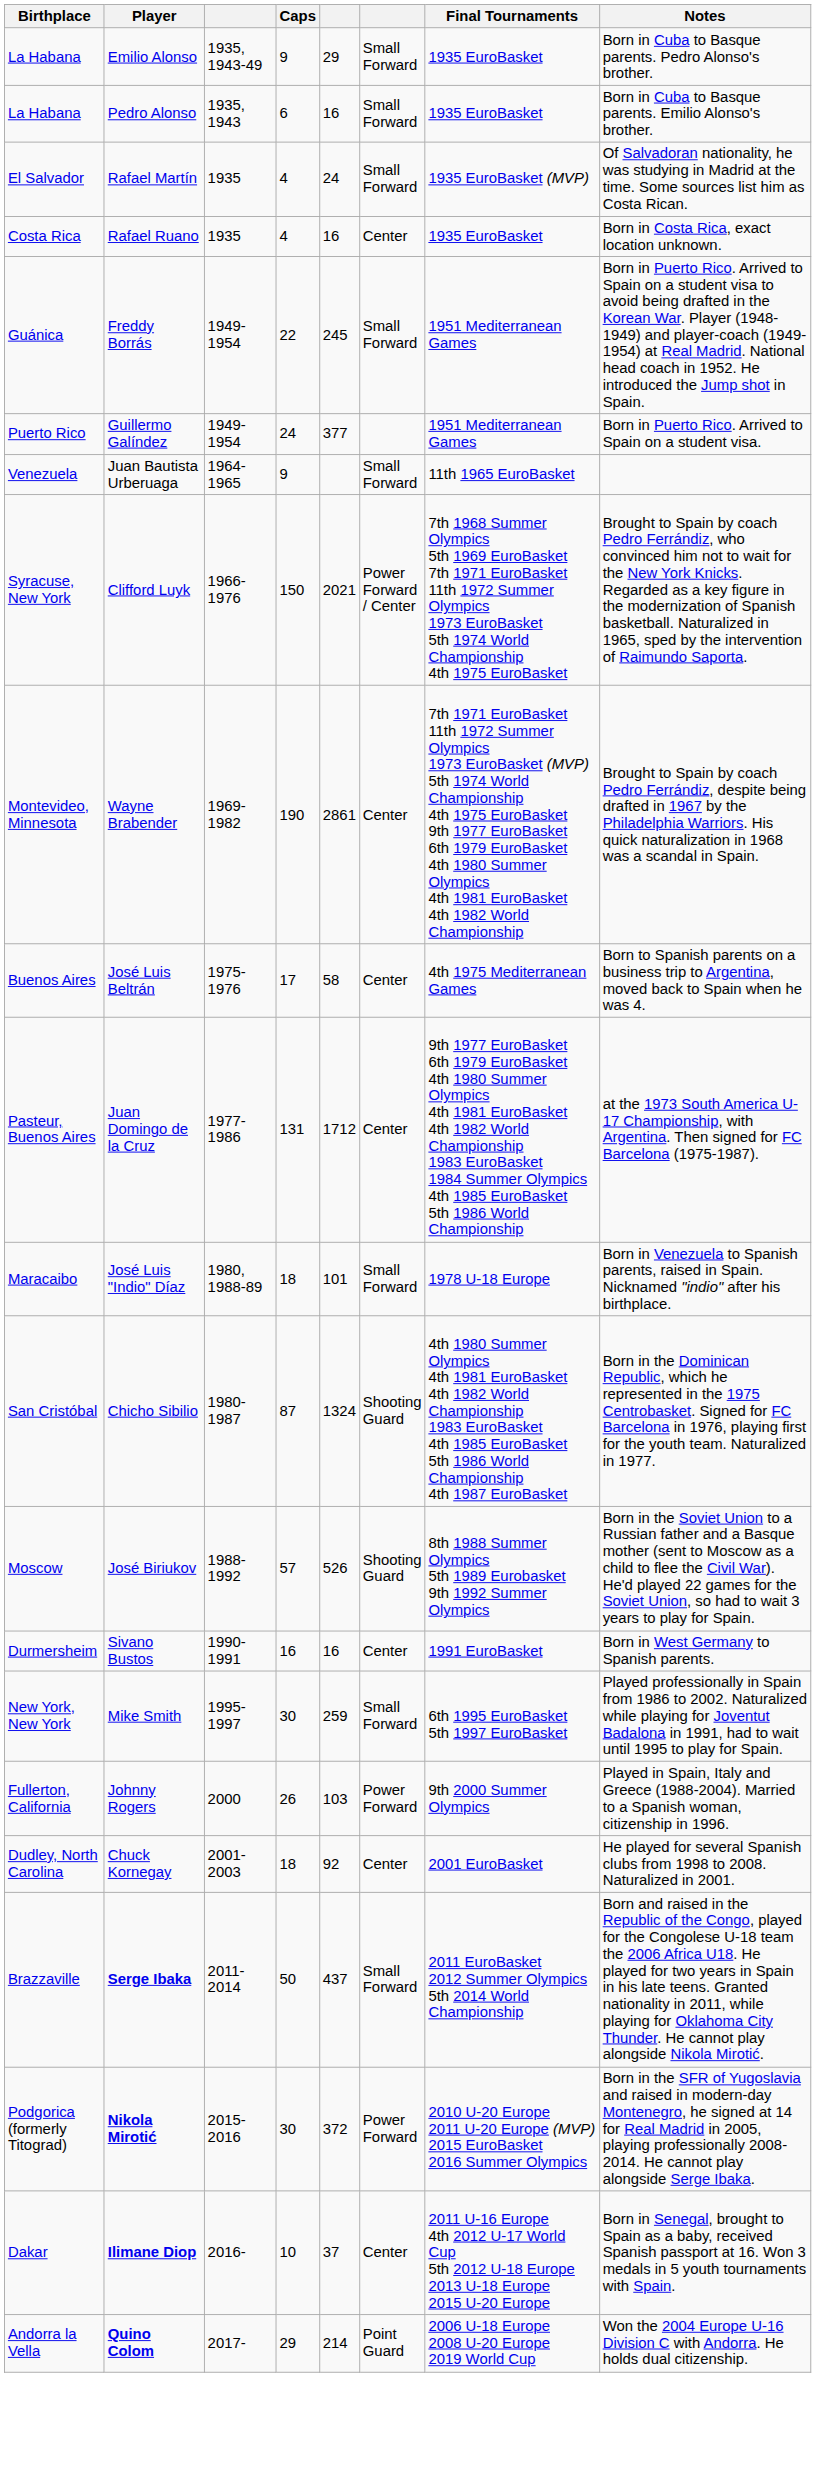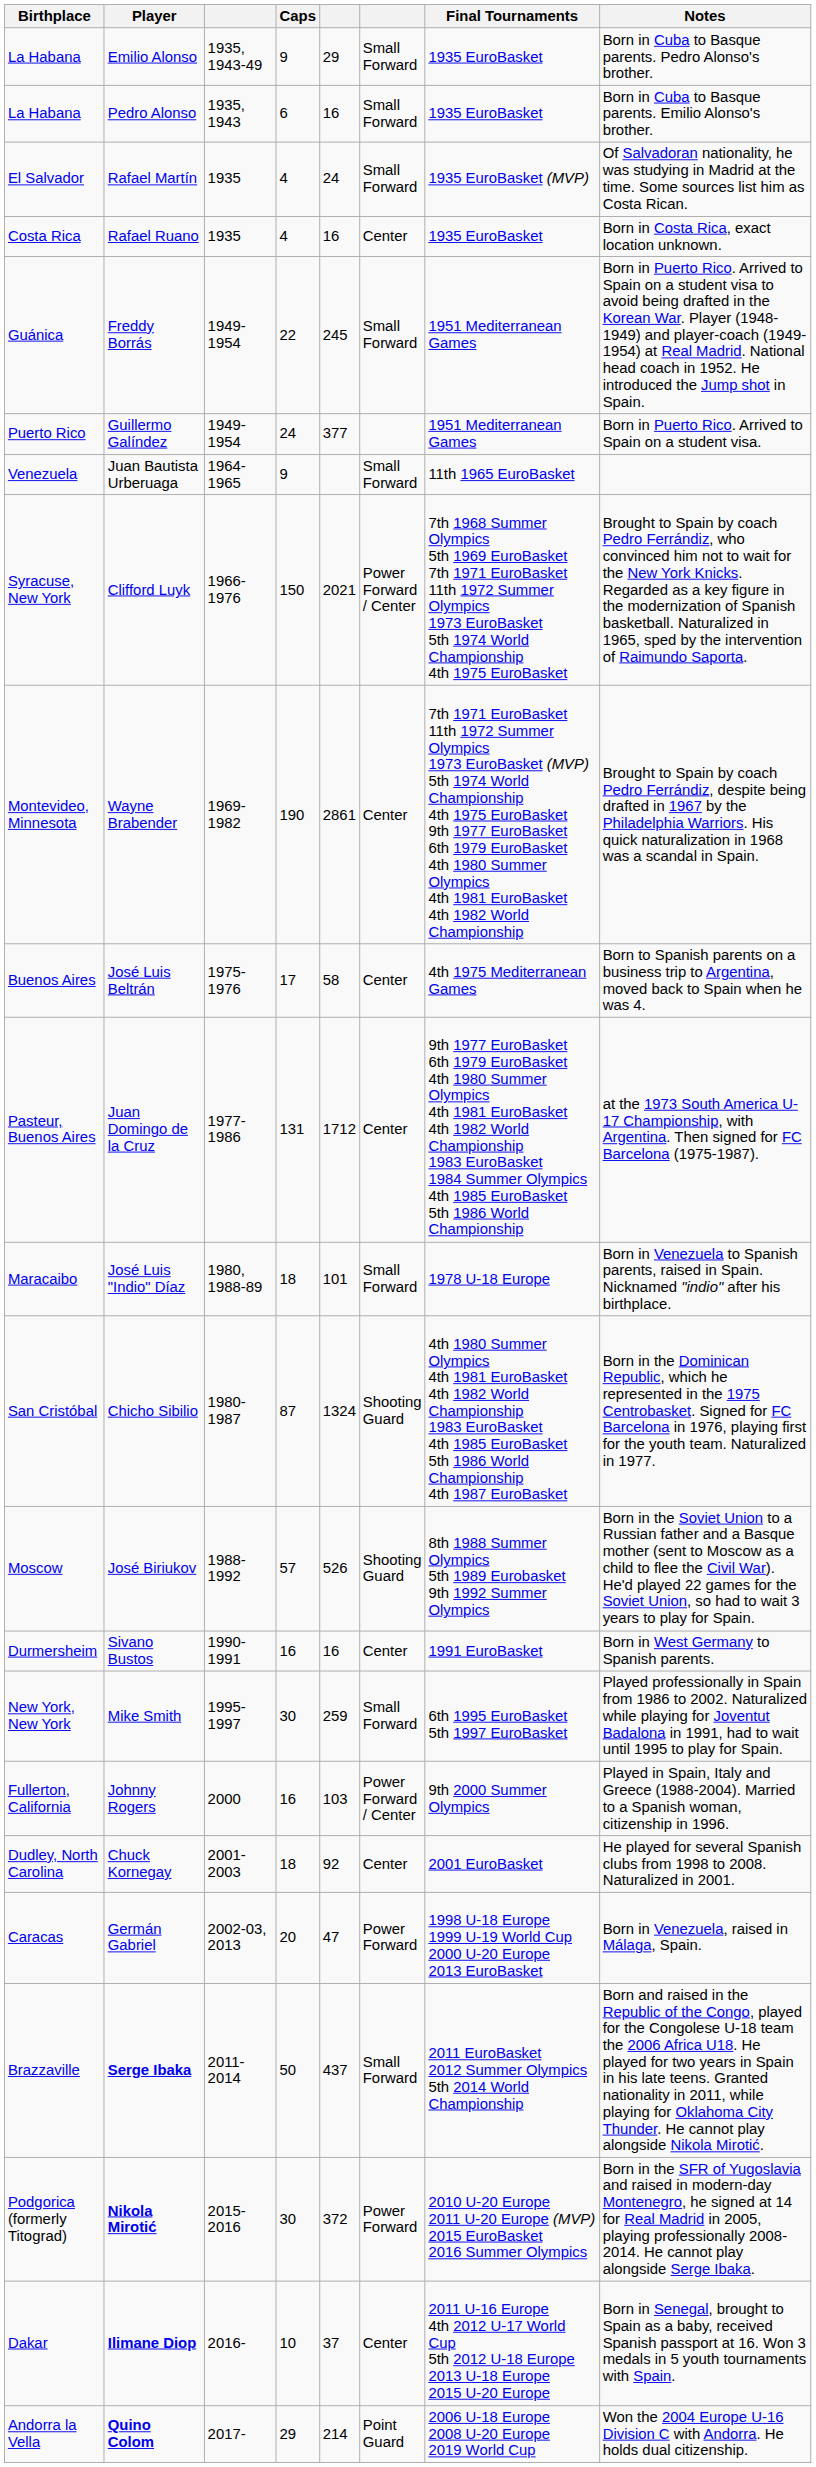(288, 1798) 26 -> (288, 1798) 16
(390, 1798) Power Forward -> (390, 1798) Power Forward / Center
+ row: (135, 1937)
